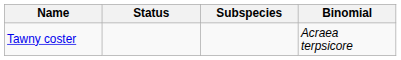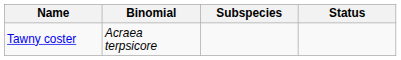columns swapped: (347, 13) <-> (151, 13)
